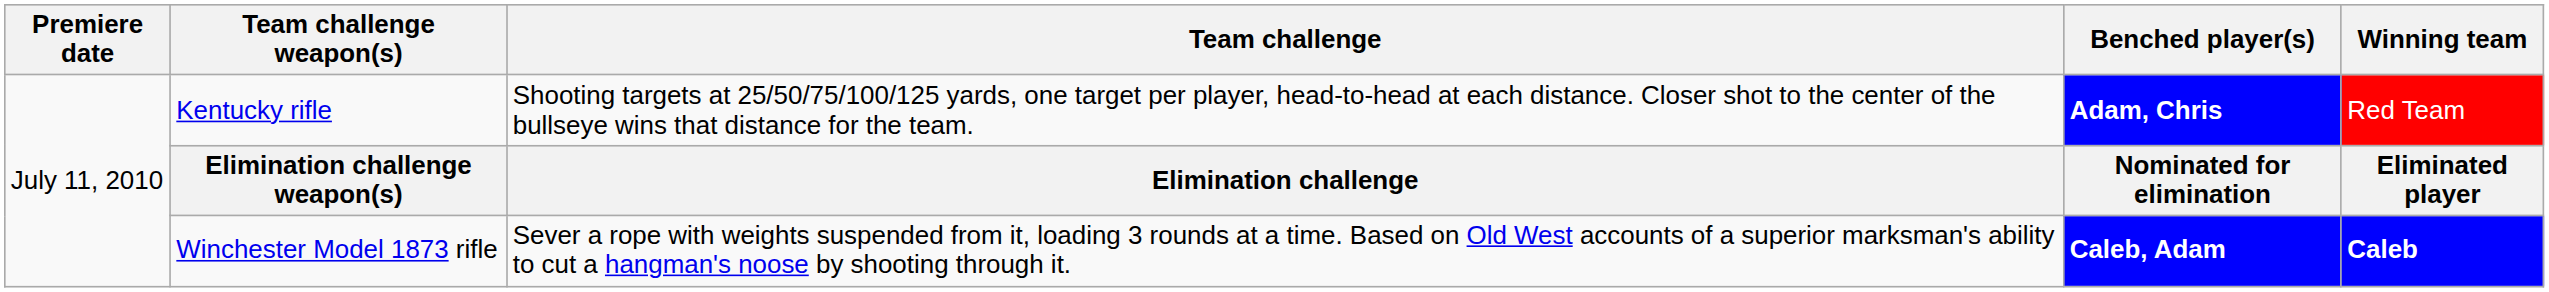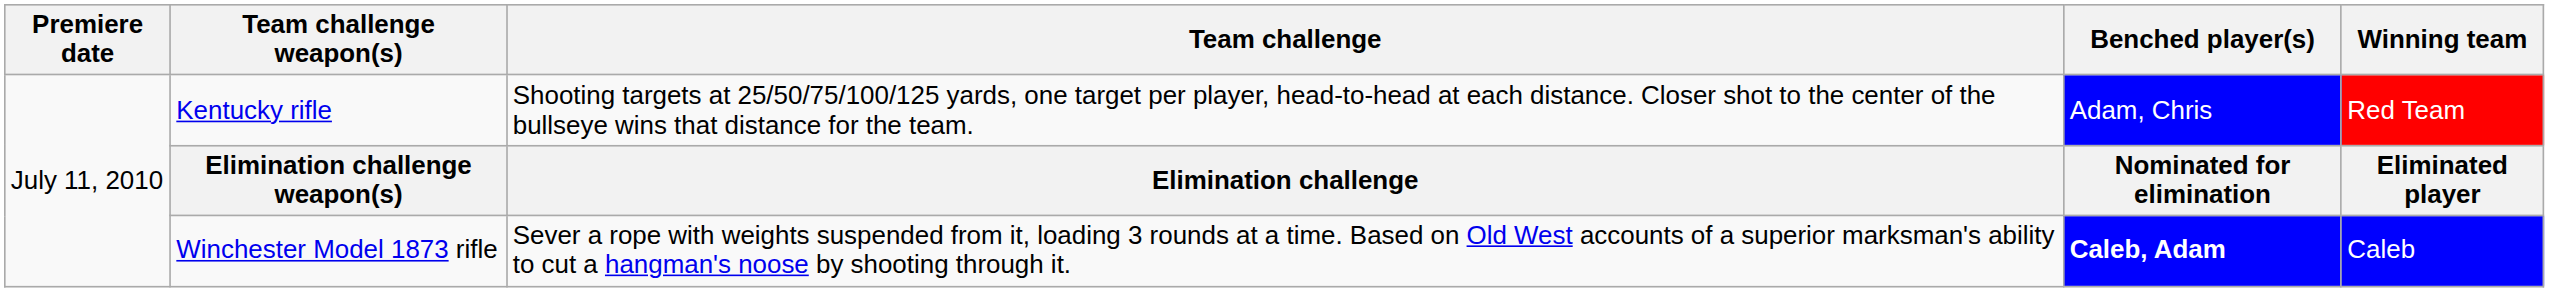(2146, 109) bold -> (2141, 109) normal
(2383, 250) bold -> (2381, 250) normal
